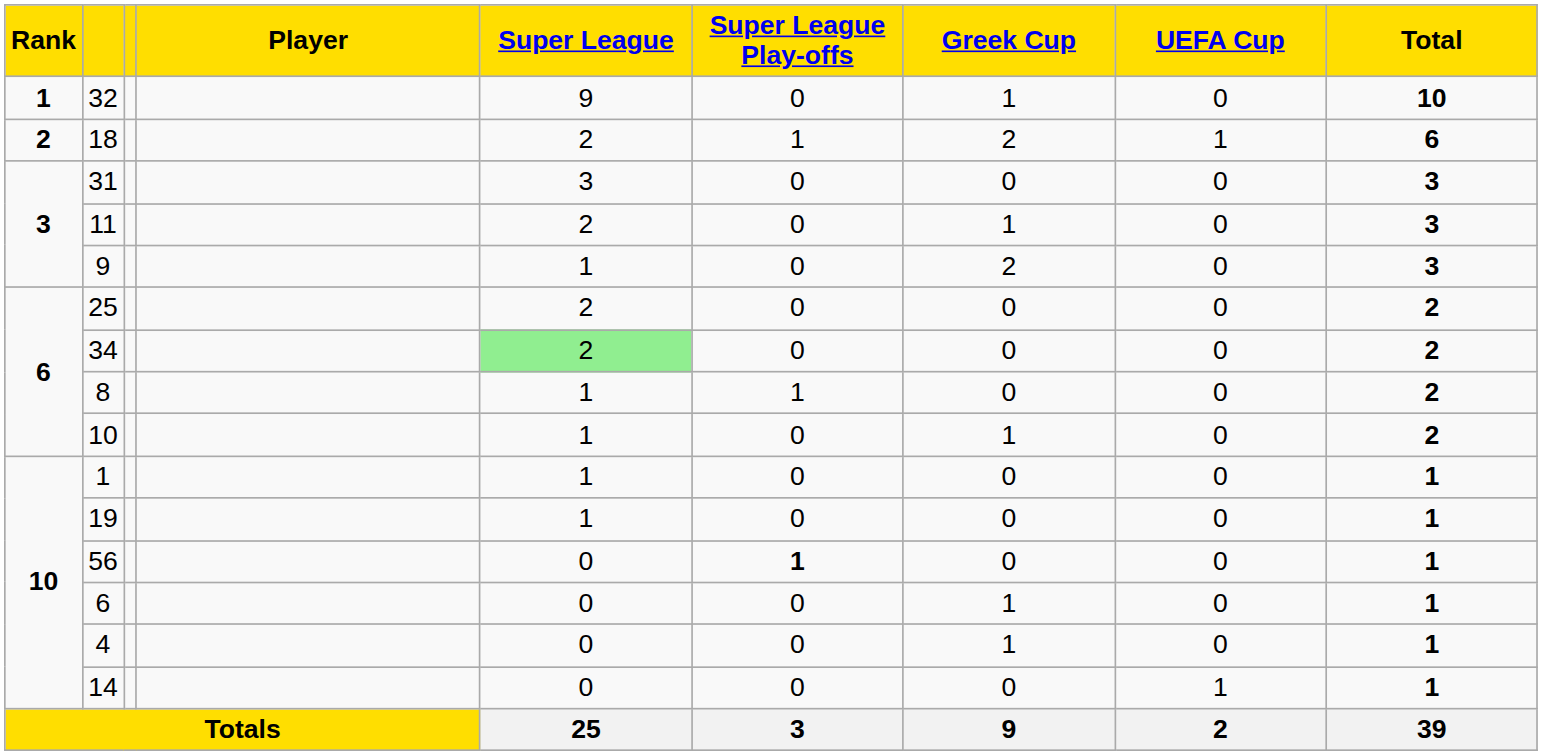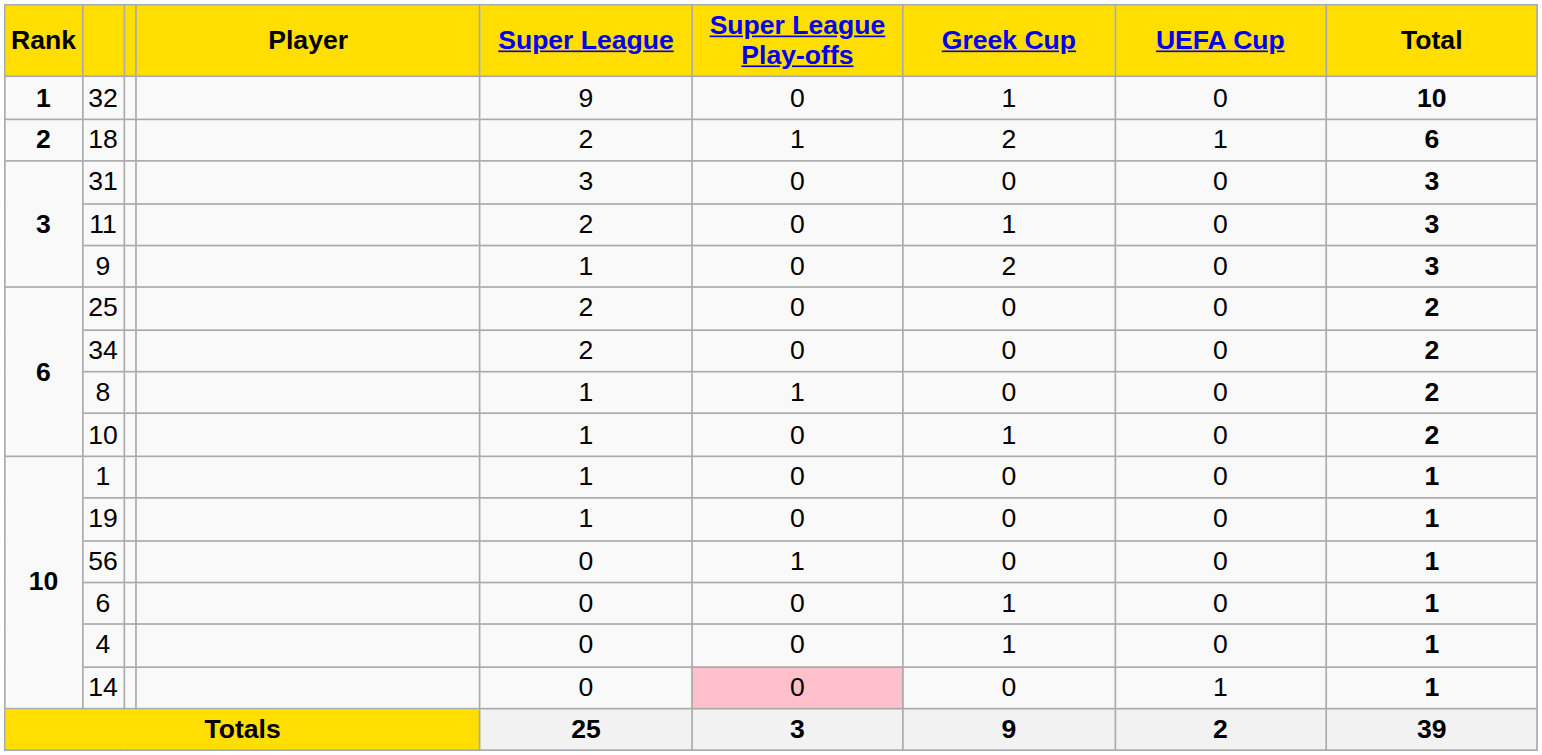(586, 350) lightgreen background -> (586, 350) no background
(797, 560) bold -> (797, 560) normal
(797, 687) no background -> (797, 687) pink background
